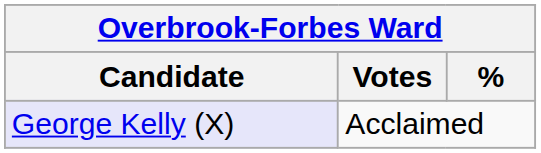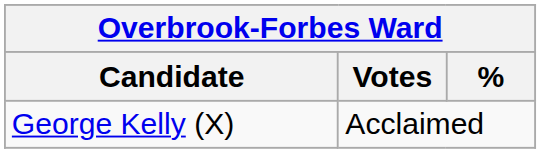(123, 123) lavender background -> (123, 123) no background
